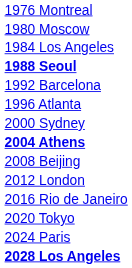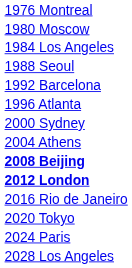(41, 67) bold -> (39, 67) normal
(45, 142) bold -> (43, 142) normal
(42, 161) normal -> (45, 161) bold
(45, 180) normal -> (47, 180) bold
(62, 256) bold -> (59, 256) normal
